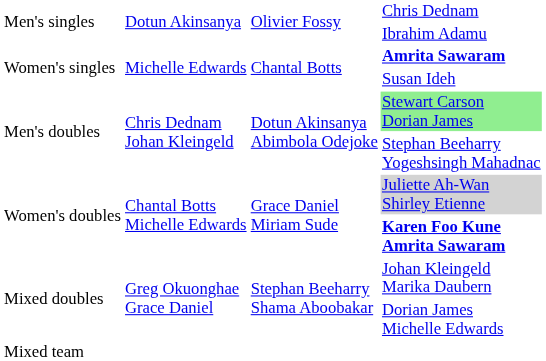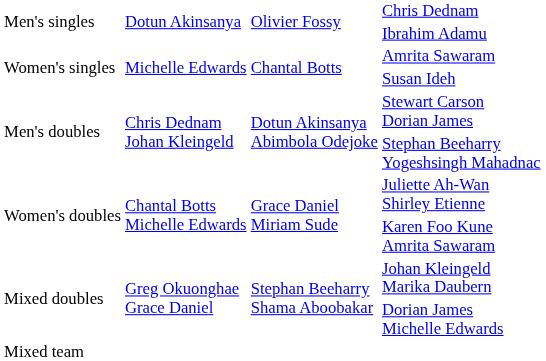(444, 56) bold -> (439, 56) normal
(433, 111) lightgreen background -> (433, 111) no background
(436, 194) lightgrey background -> (436, 194) no background
(444, 236) bold -> (439, 236) normal
